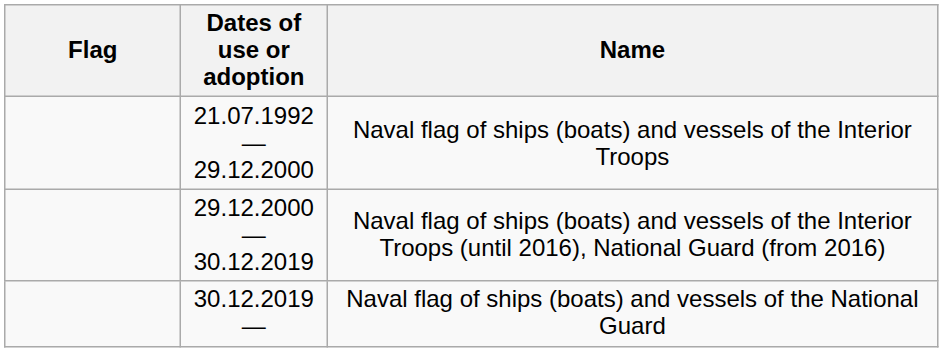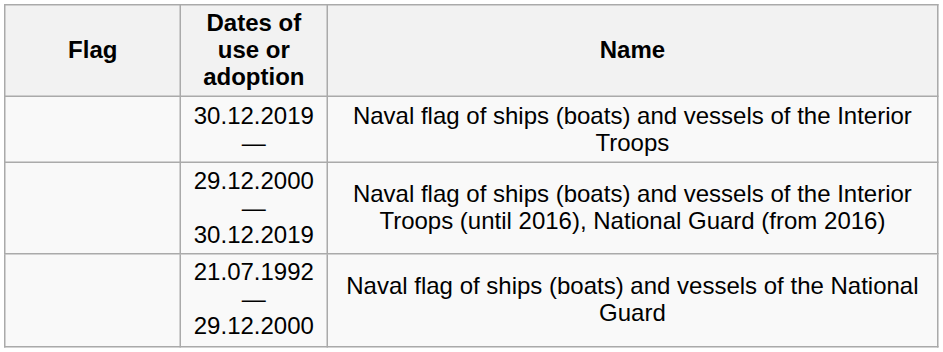(254, 142) 21.07.1992 — 29.12.2000 -> (254, 129) 30.12.2019 —
(254, 313) 30.12.2019 — -> (254, 299) 21.07.1992 — 29.12.2000
